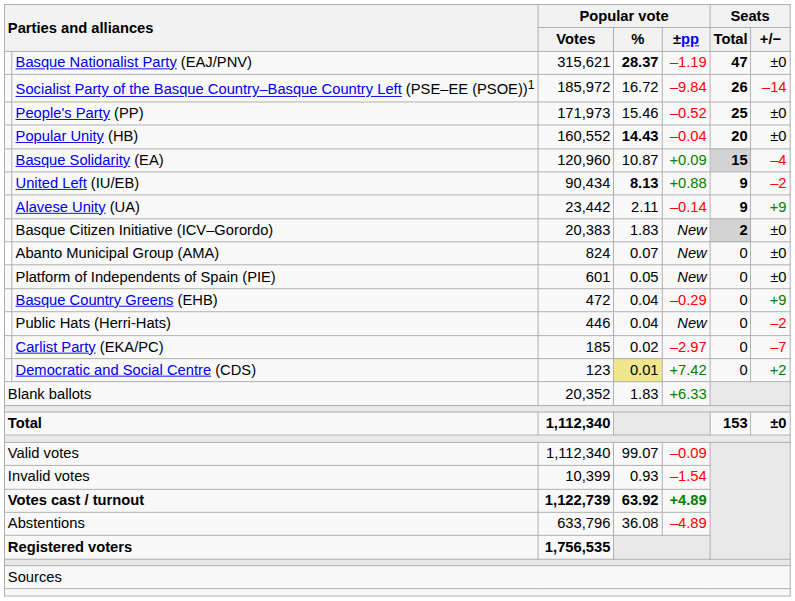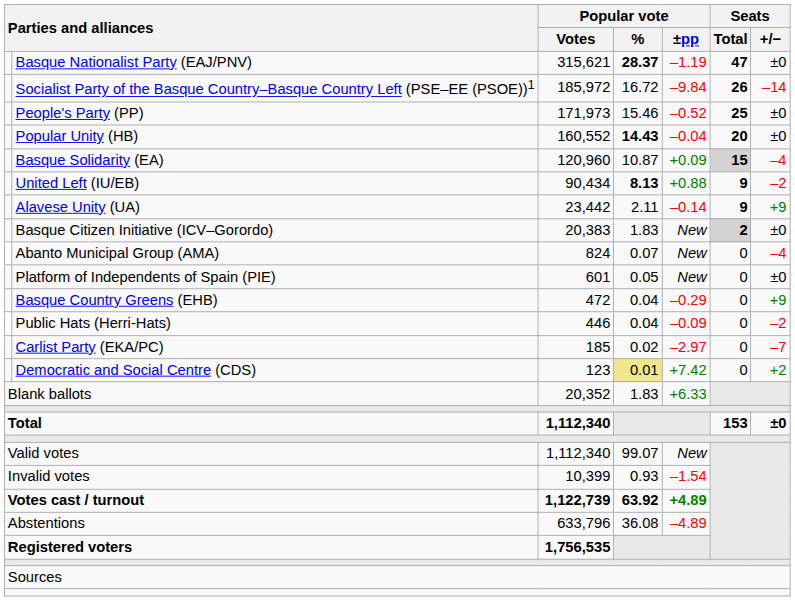(778, 253) ±0 -> (778, 253) –4
(692, 323) New -> (688, 323) –0.09
(688, 453) –0.09 -> (692, 453) New
